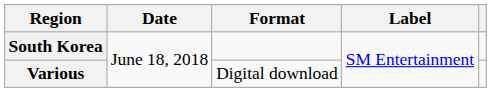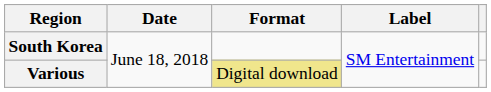(277, 73) no background -> (277, 73) khaki background
